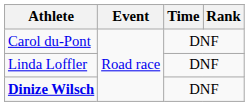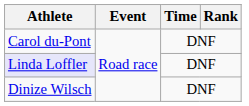(48, 65) no background -> (48, 65) lavender background
(51, 89) bold -> (50, 89) normal
